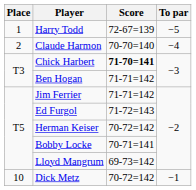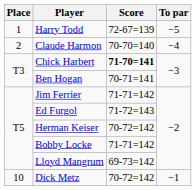(131, 78) 71-71=142 -> (131, 78) 70-71=141
(131, 144) 70-71=141 -> (131, 144) 71-71=142
